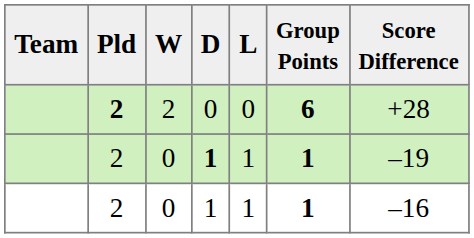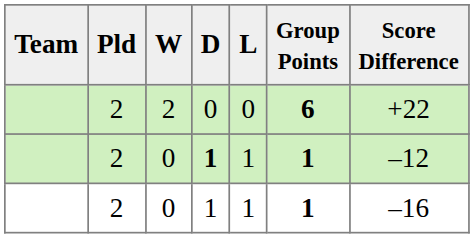(117, 109) bold -> (117, 109) normal
(409, 109) +28 -> (409, 109) +22
(409, 158) –19 -> (409, 158) –12
